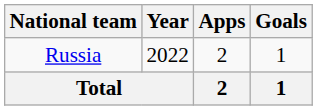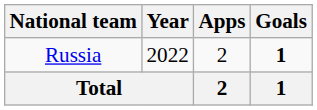(281, 54) normal -> (281, 54) bold
